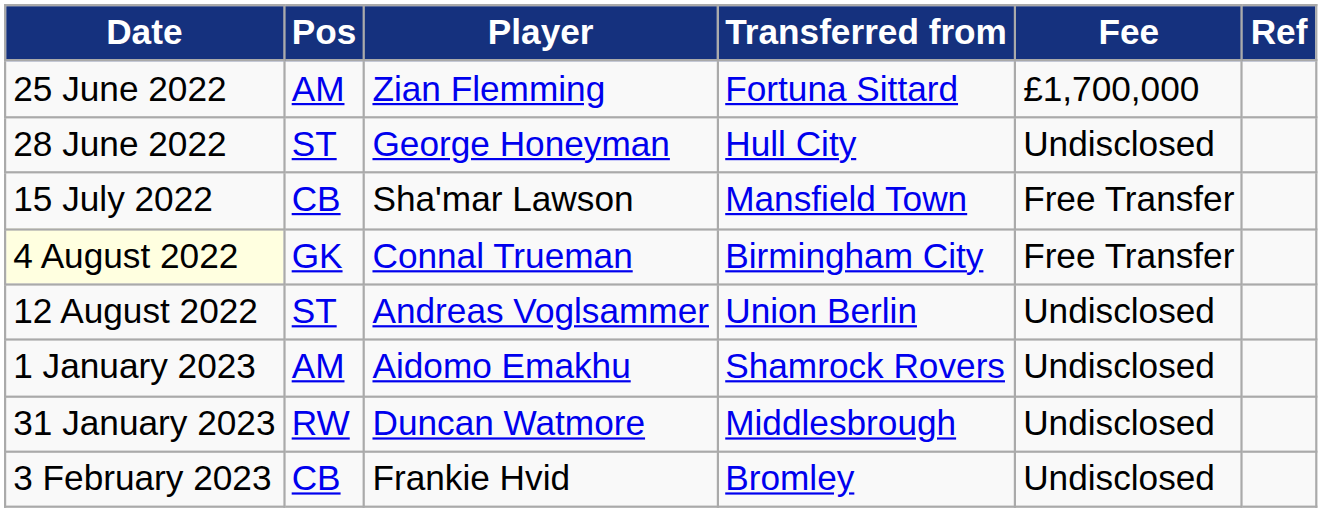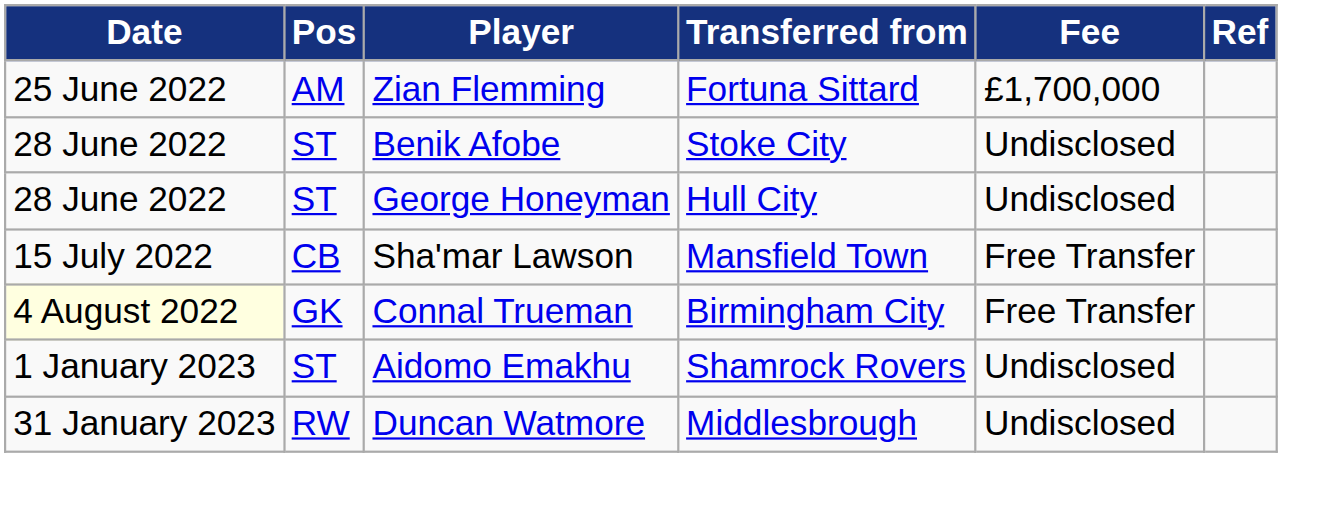+ row: (466, 144)
- row: (541, 311)
(318, 367) AM -> (314, 367) ST
- row: (471, 479)
